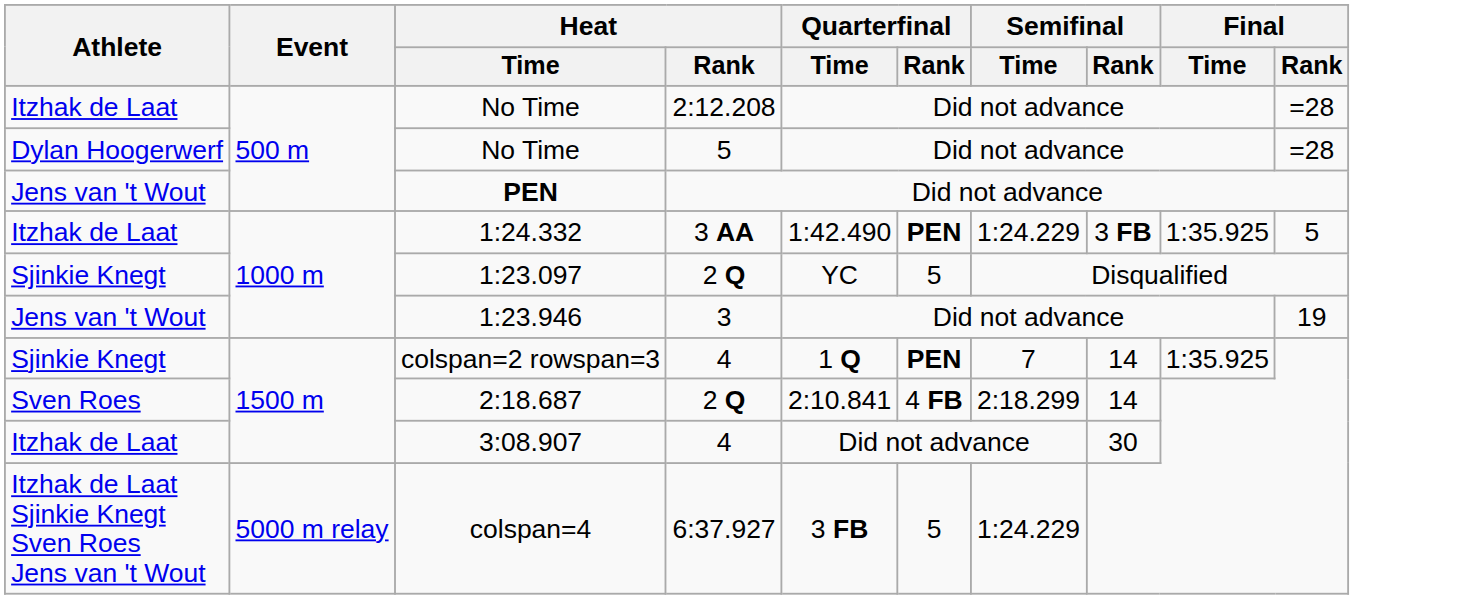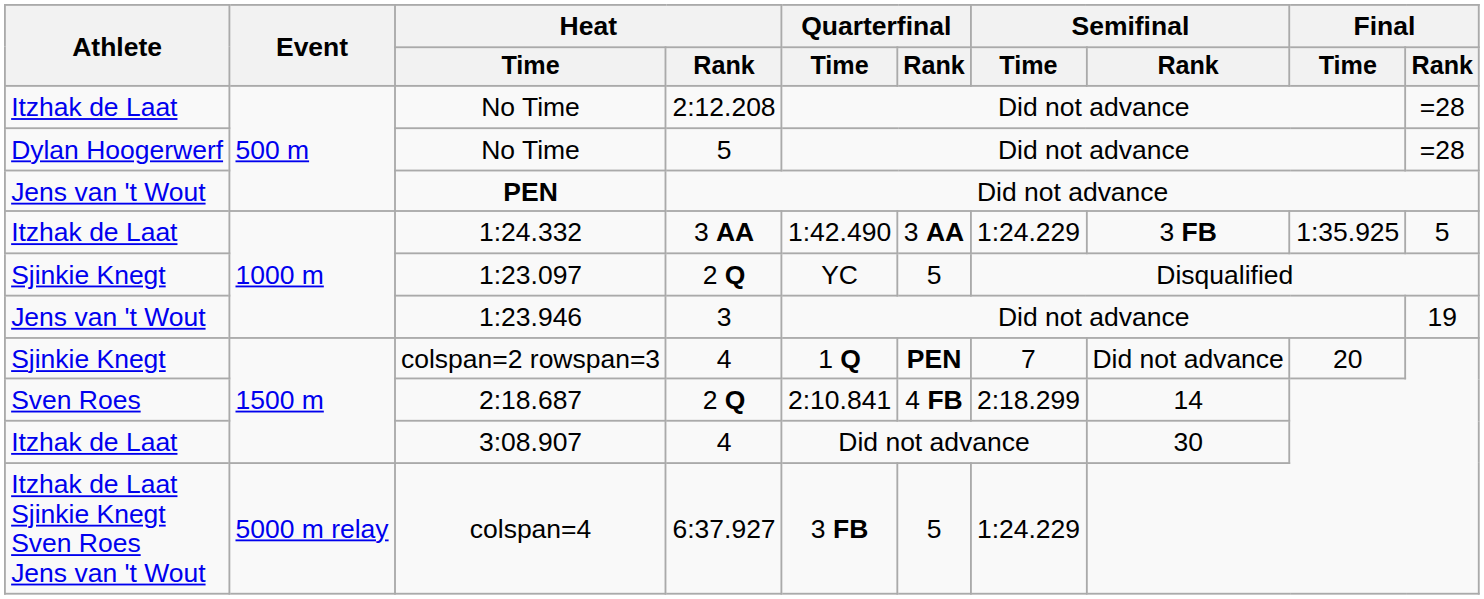(934, 233) PEN -> (934, 233) 3 AA
(1123, 359) 14 -> (1188, 359) Did not advance
(1217, 359) 1:35.925 -> (1348, 359) 20
